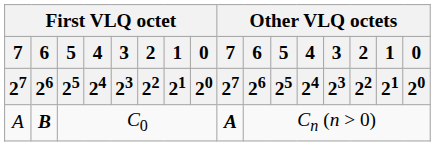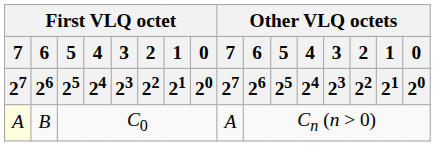(18, 122) no background -> (18, 122) lightyellow background
(44, 122) bold -> (44, 122) normal
(230, 122) bold -> (230, 122) normal
